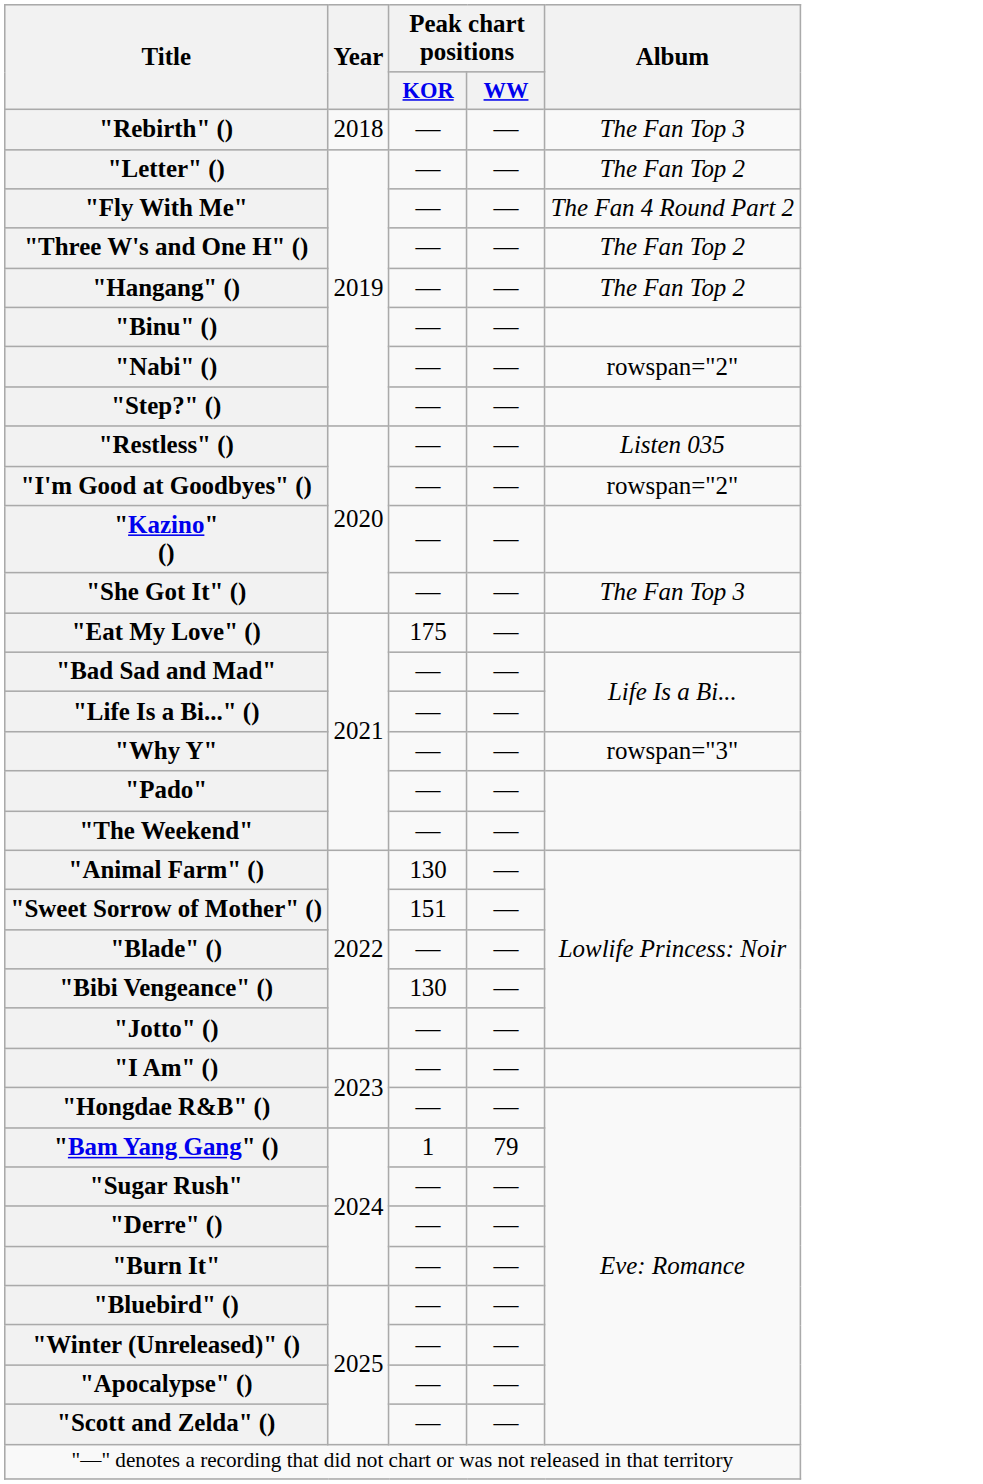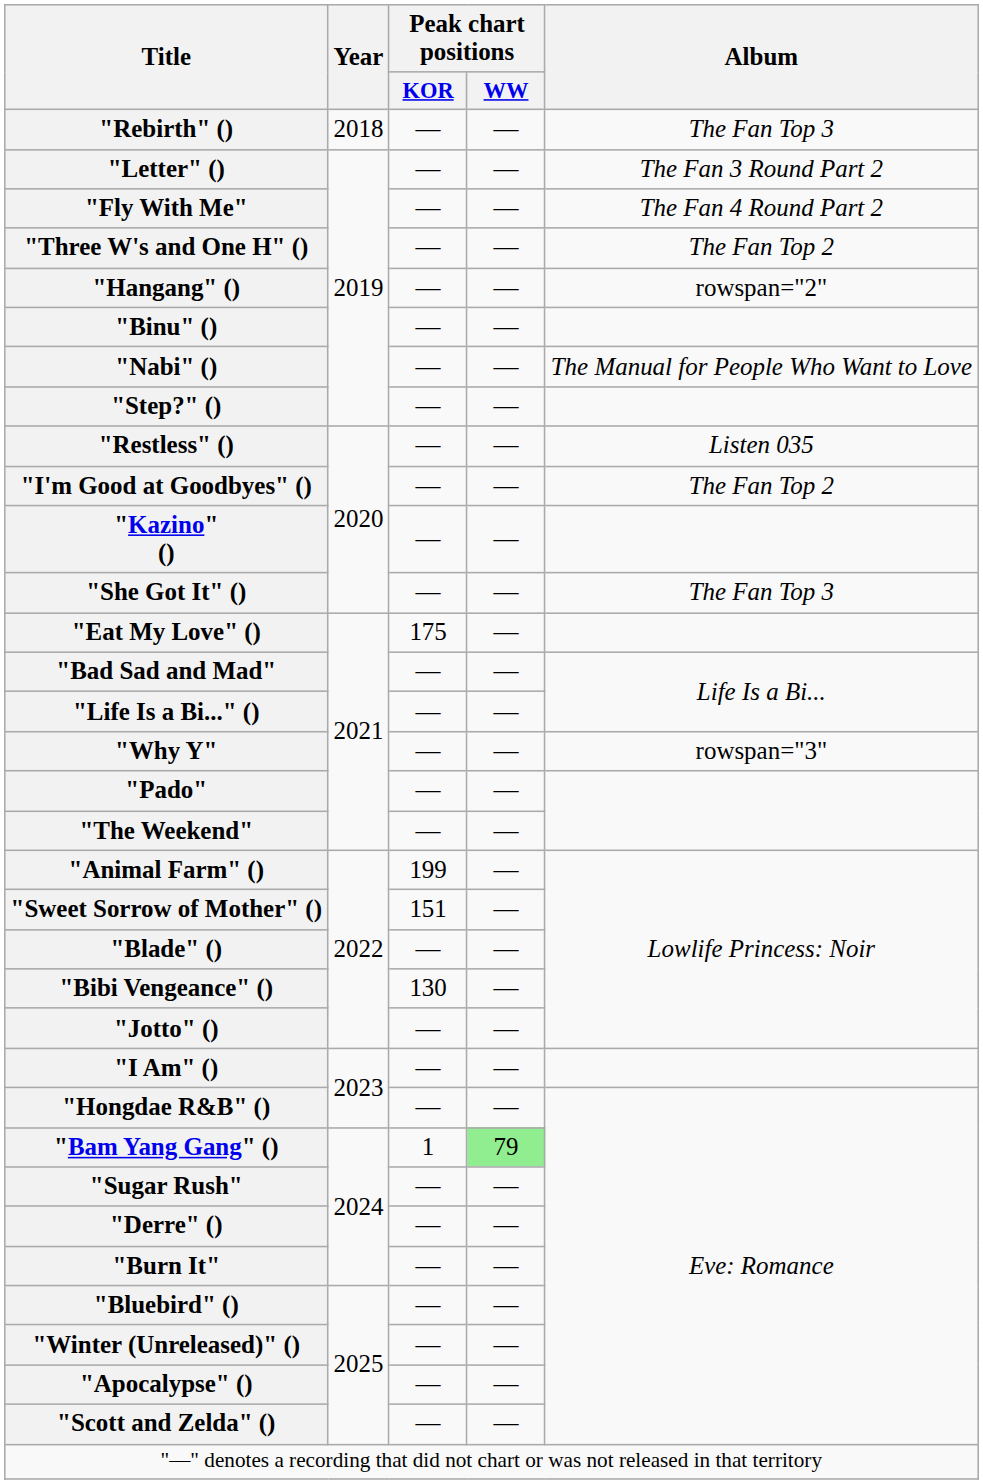(672, 168) The Fan Top 2 -> (761, 168) The Fan 3 Round Part 2
(672, 287) The Fan Top 2 -> (761, 287) rowspan="2"
(672, 366) rowspan="2" -> (761, 366) The Manual for People Who Want to Love
(672, 485) rowspan="2" -> (761, 485) The Fan Top 2
(428, 869) 130 -> (428, 869) 199
(506, 1146) no background -> (506, 1146) lightgreen background
